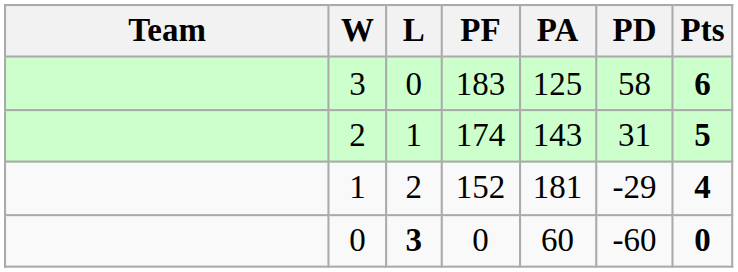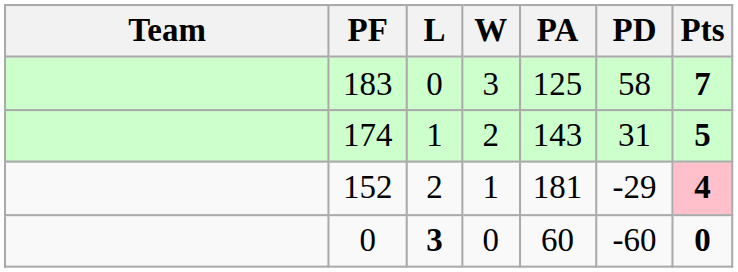columns swapped: (357, 30) <-> (480, 30)
(703, 82) 6 -> (703, 82) 7
(703, 187) no background -> (703, 187) pink background
